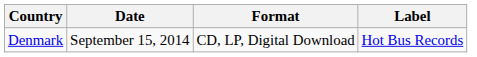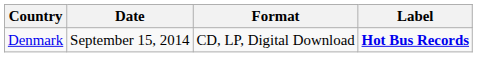(412, 39) normal -> (415, 39) bold
